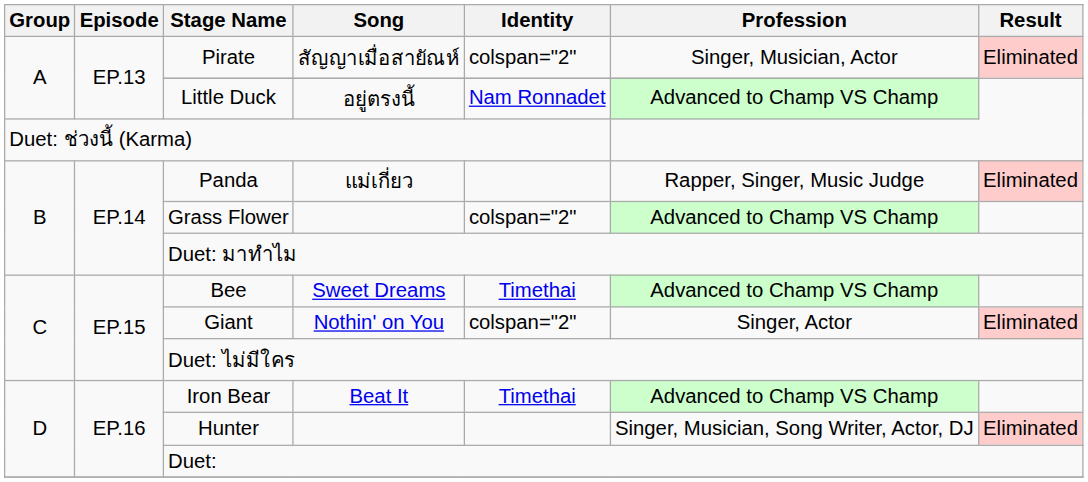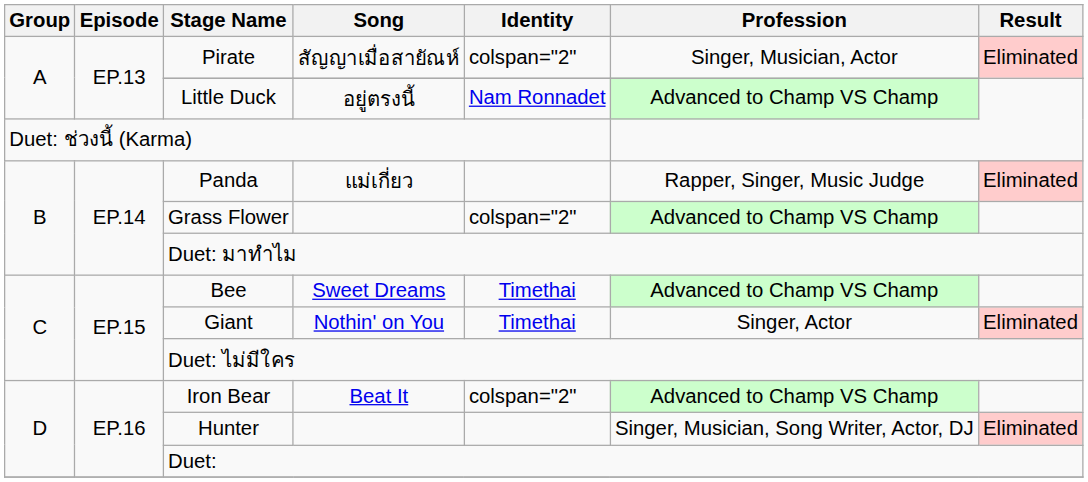(523, 322) colspan="2" -> (537, 322) Timethai
(537, 396) Timethai -> (523, 396) colspan="2"
